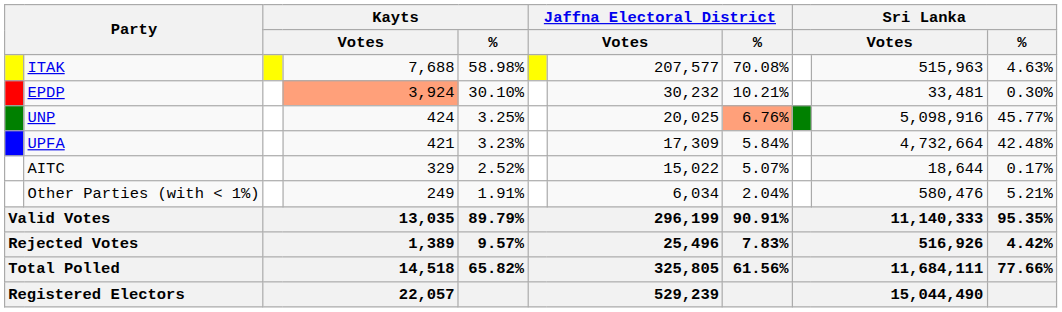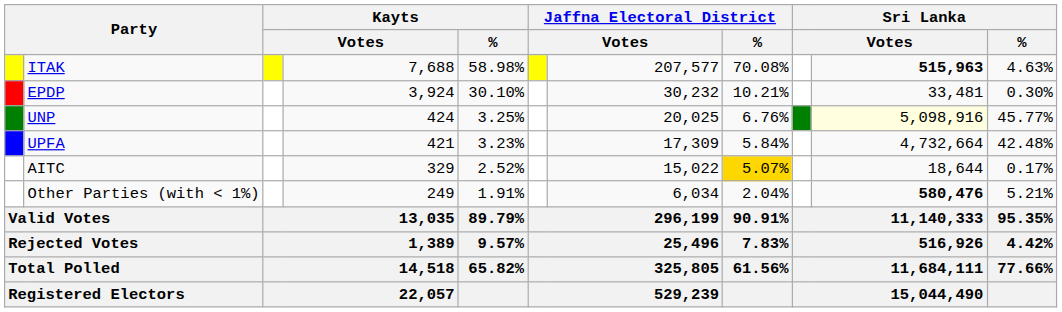(951, 68) normal -> (951, 68) bold
(431, 93) lightsalmon background -> (431, 93) no background
(765, 118) lightsalmon background -> (765, 118) no background
(942, 118) no background -> (942, 118) lightyellow background
(765, 168) no background -> (765, 168) gold background
(951, 194) normal -> (951, 194) bold
